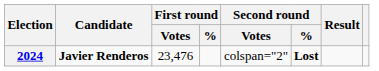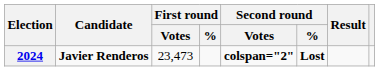(175, 55) 23,476 -> (175, 55) 23,473
(256, 55) normal -> (259, 55) bold
